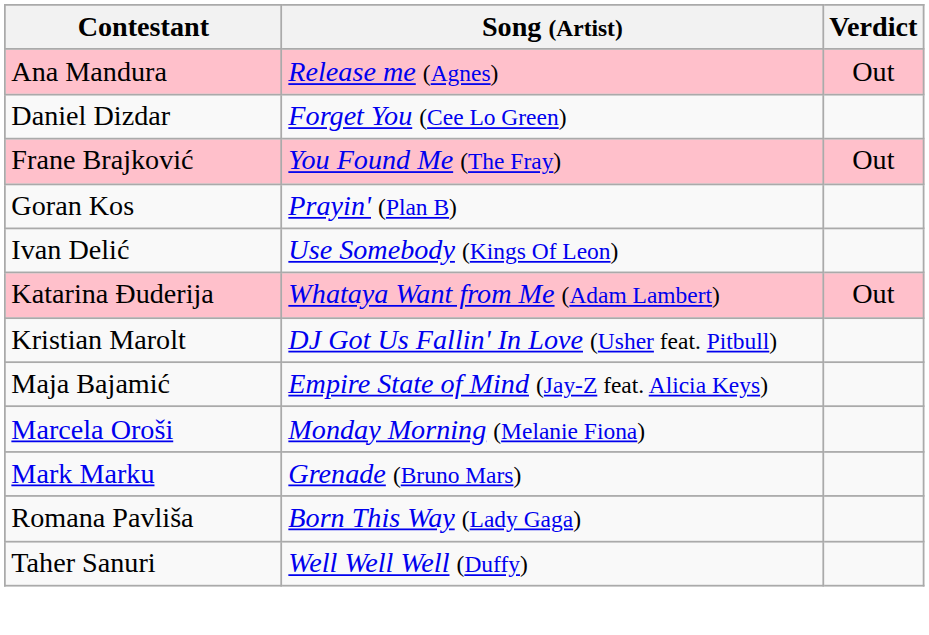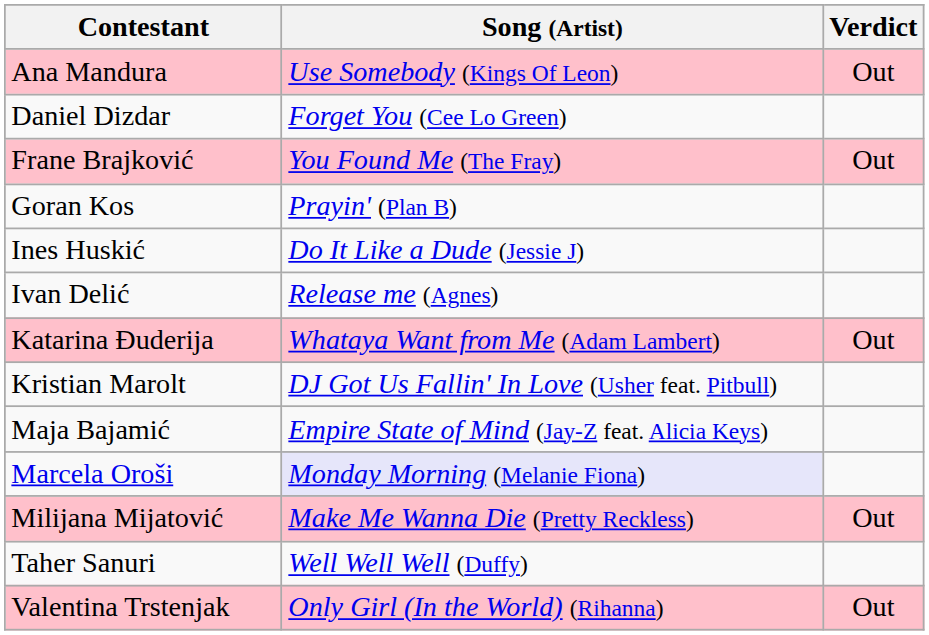(393, 71) Release me (Agnes) -> (453, 71) Use Somebody (Kings Of Leon)
+ row: (78, 250)
(453, 250) Use Somebody (Kings Of Leon) -> (393, 294) Release me (Agnes)
(467, 428) no background -> (467, 473) lavender background
- row: (83, 473)
+ row: (117, 518)
- row: (102, 518)
+ row: (120, 607)
